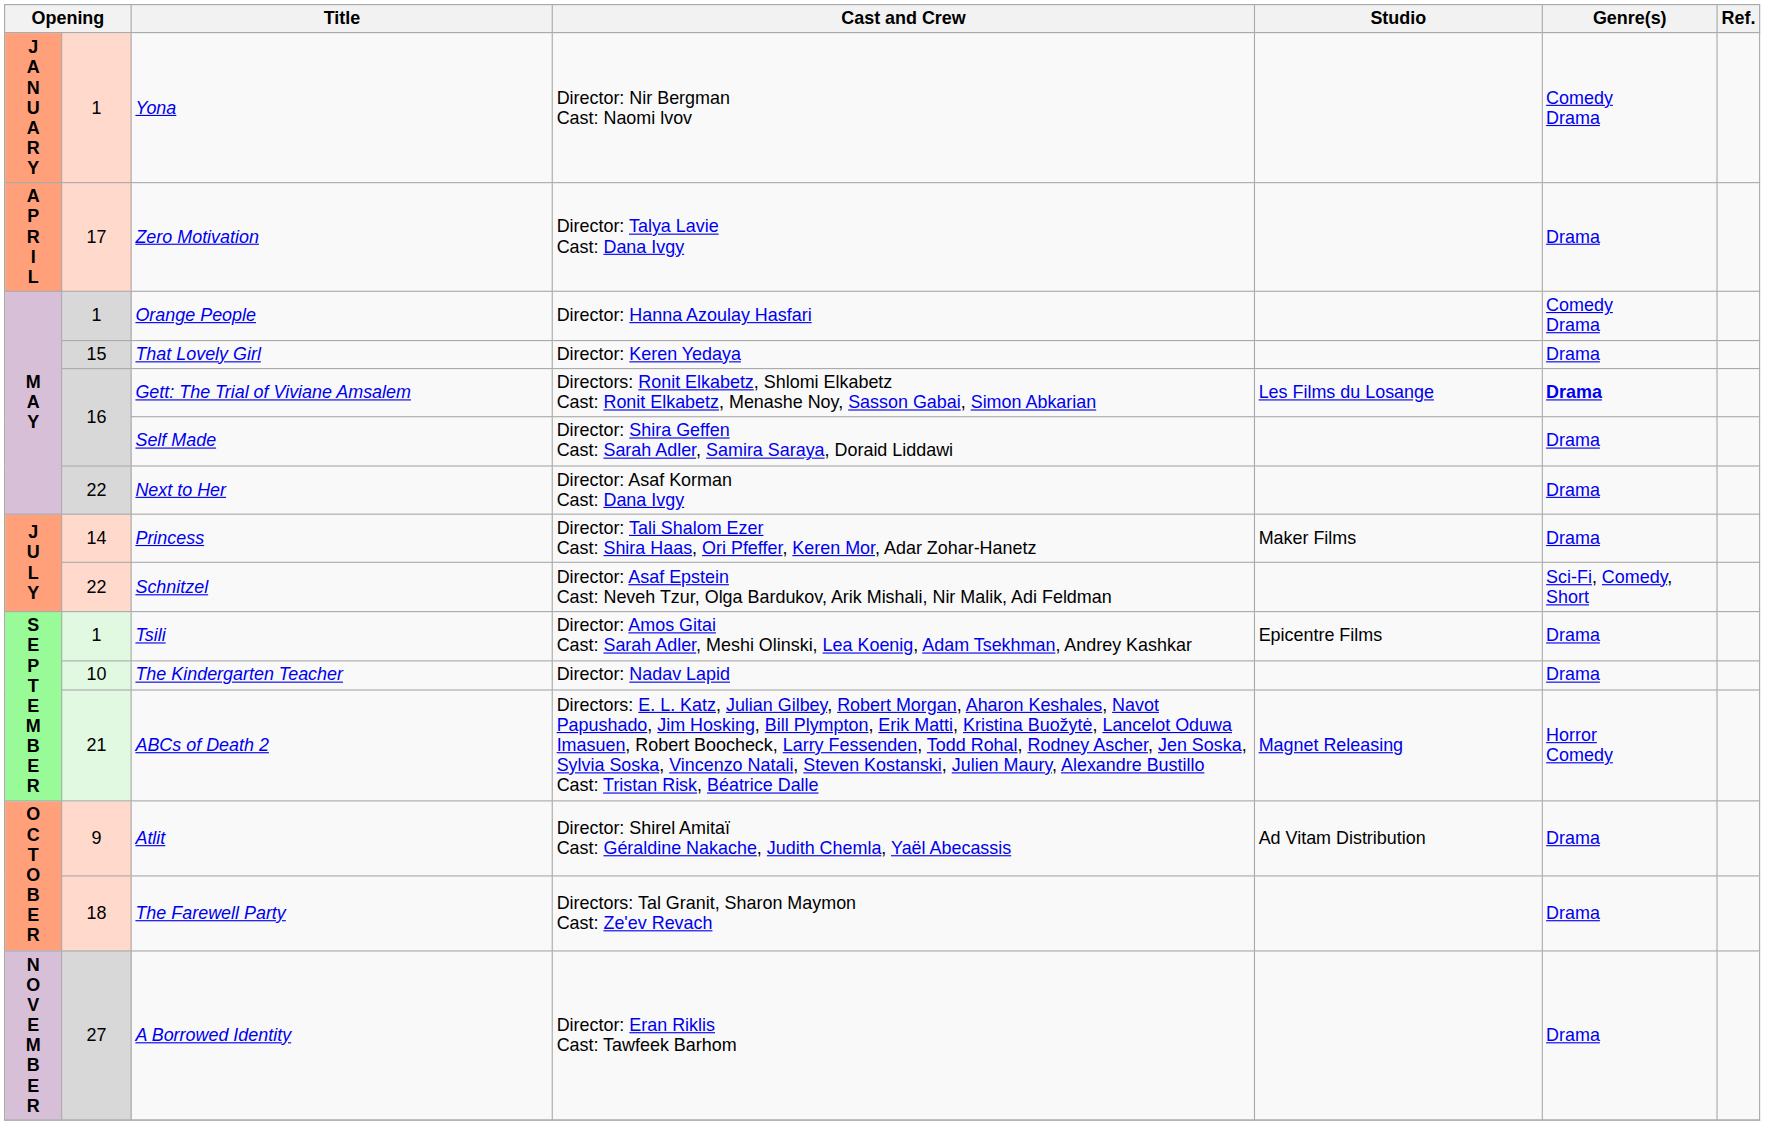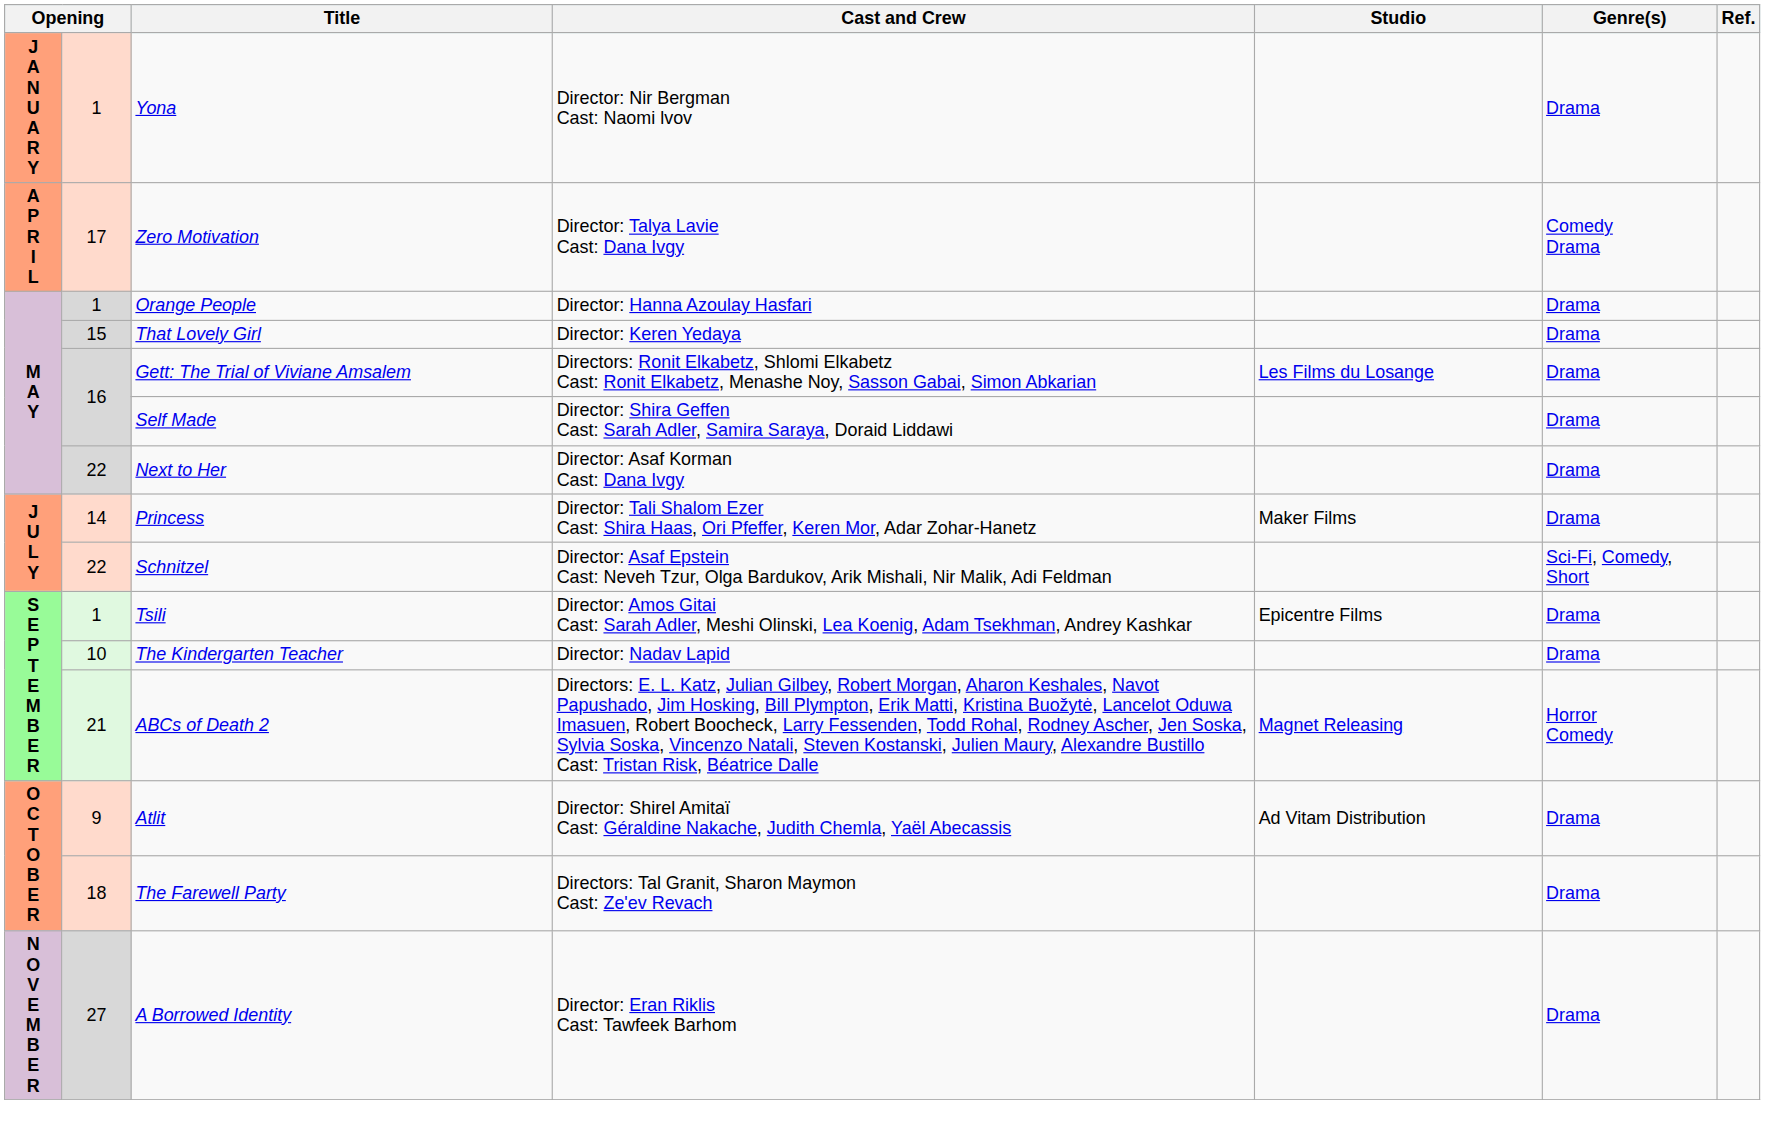(1579, 107) Comedy Drama -> (1573, 107) Drama
(1573, 236) Drama -> (1579, 236) Comedy Drama
(1579, 315) Comedy Drama -> (1573, 305) Drama
(1574, 392) bold -> (1573, 372) normal
